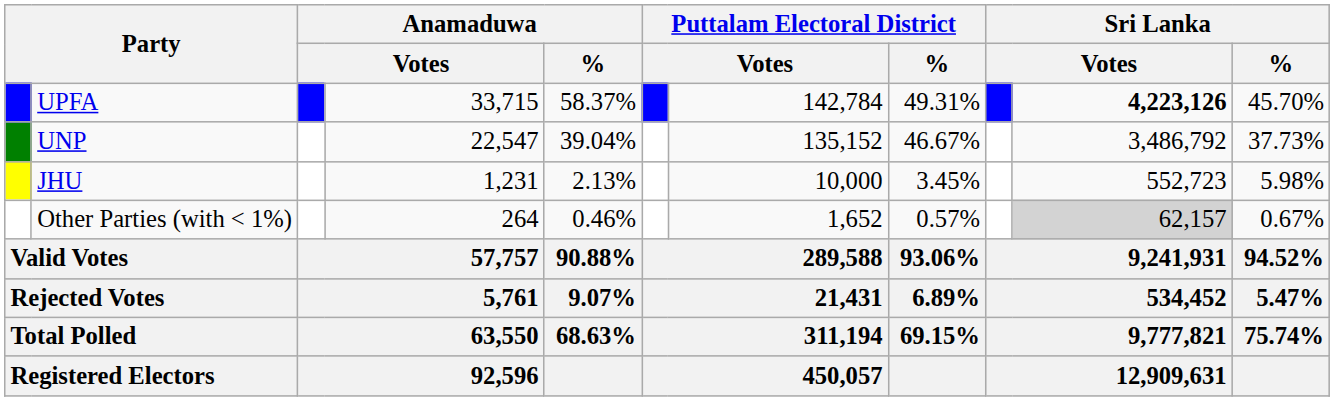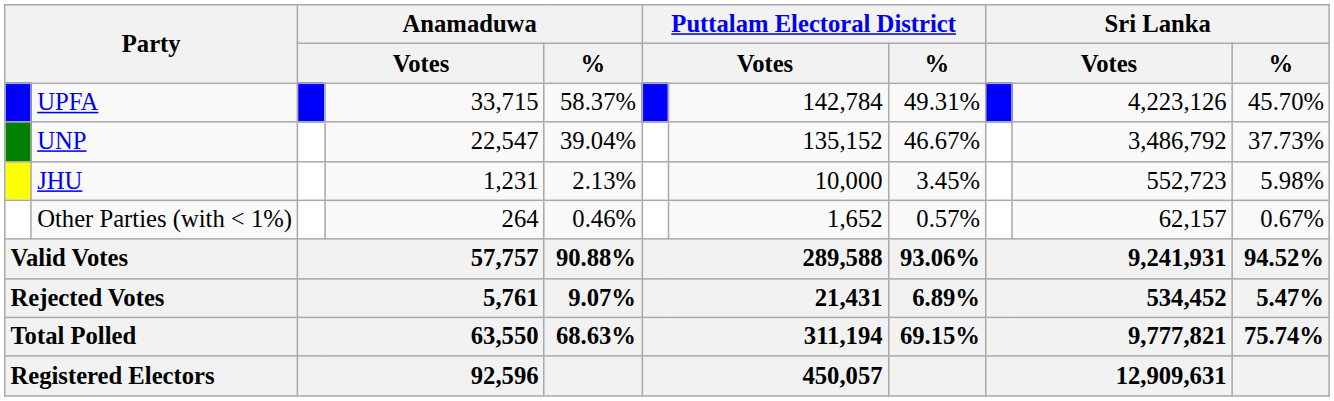(1177, 102) bold -> (1177, 102) normal
(1193, 219) lightgrey background -> (1193, 219) no background
